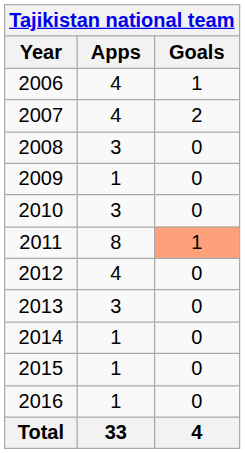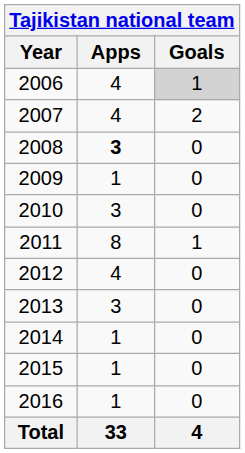(197, 83) no background -> (197, 83) lightgrey background
(116, 147) normal -> (116, 147) bold
(197, 242) lightsalmon background -> (197, 242) no background
